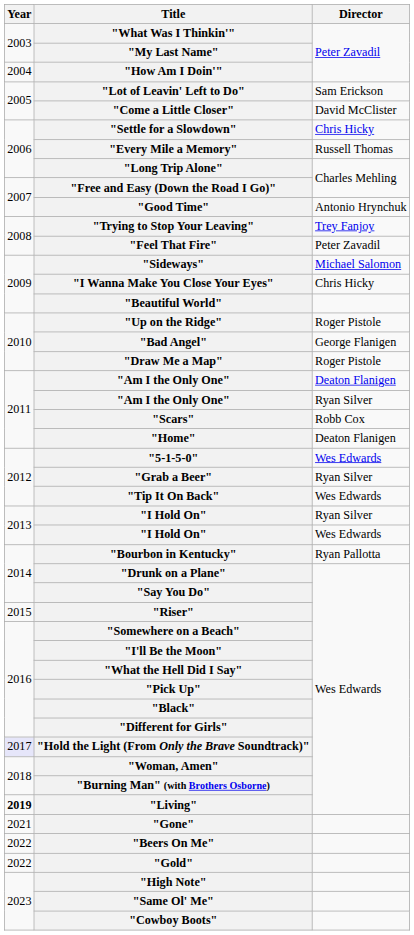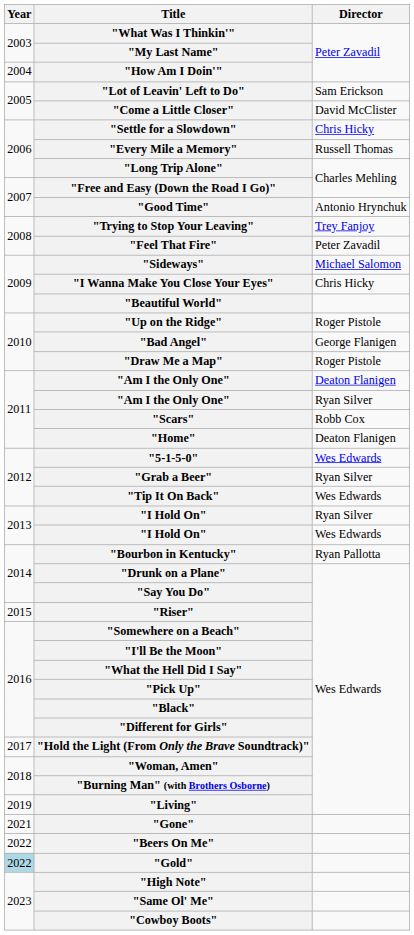(19, 746) lavender background -> (19, 746) no background
(19, 804) bold -> (19, 804) normal
(19, 862) no background -> (19, 862) lightblue background
